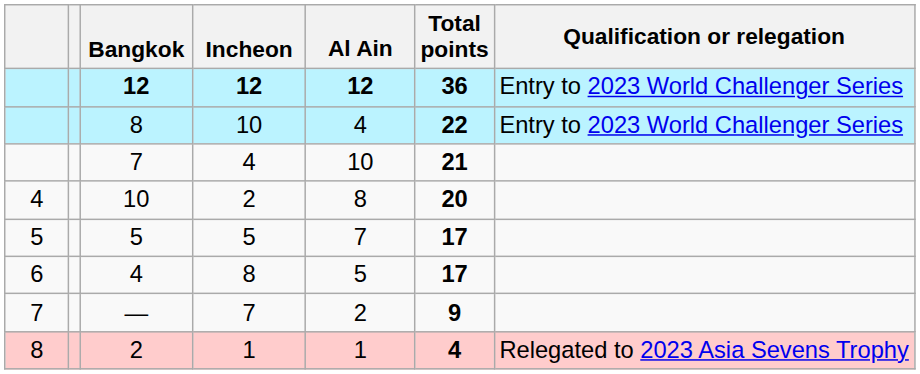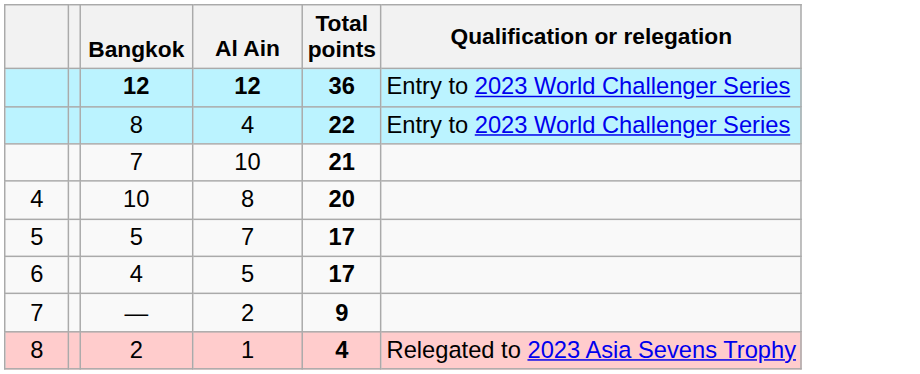- column: (249, 49)
